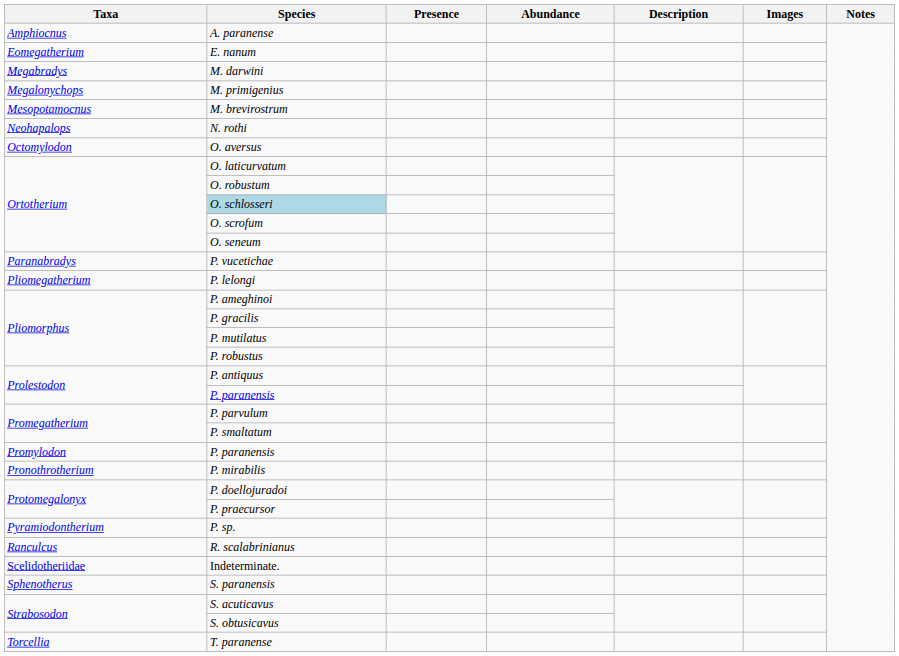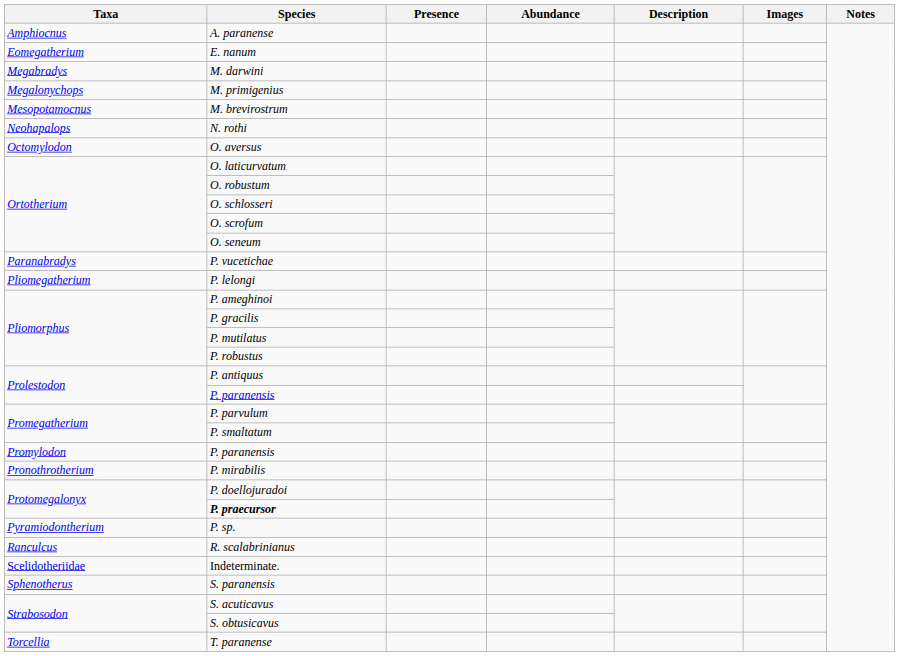(241, 204) lightblue background -> (241, 204) no background
(243, 508) normal -> (243, 508) bold
